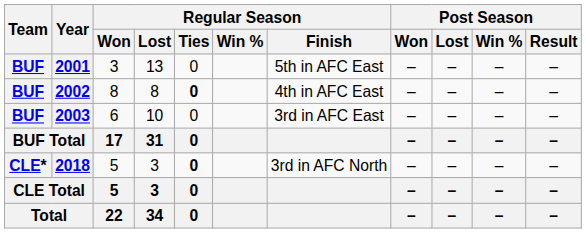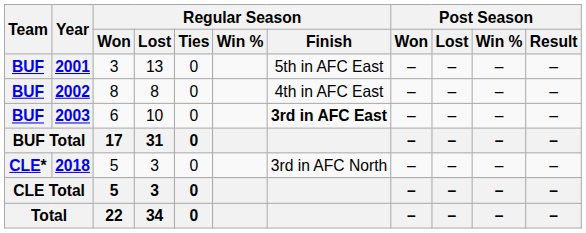(194, 91) bold -> (194, 91) normal
(329, 116) normal -> (329, 116) bold
(194, 166) bold -> (194, 166) normal
